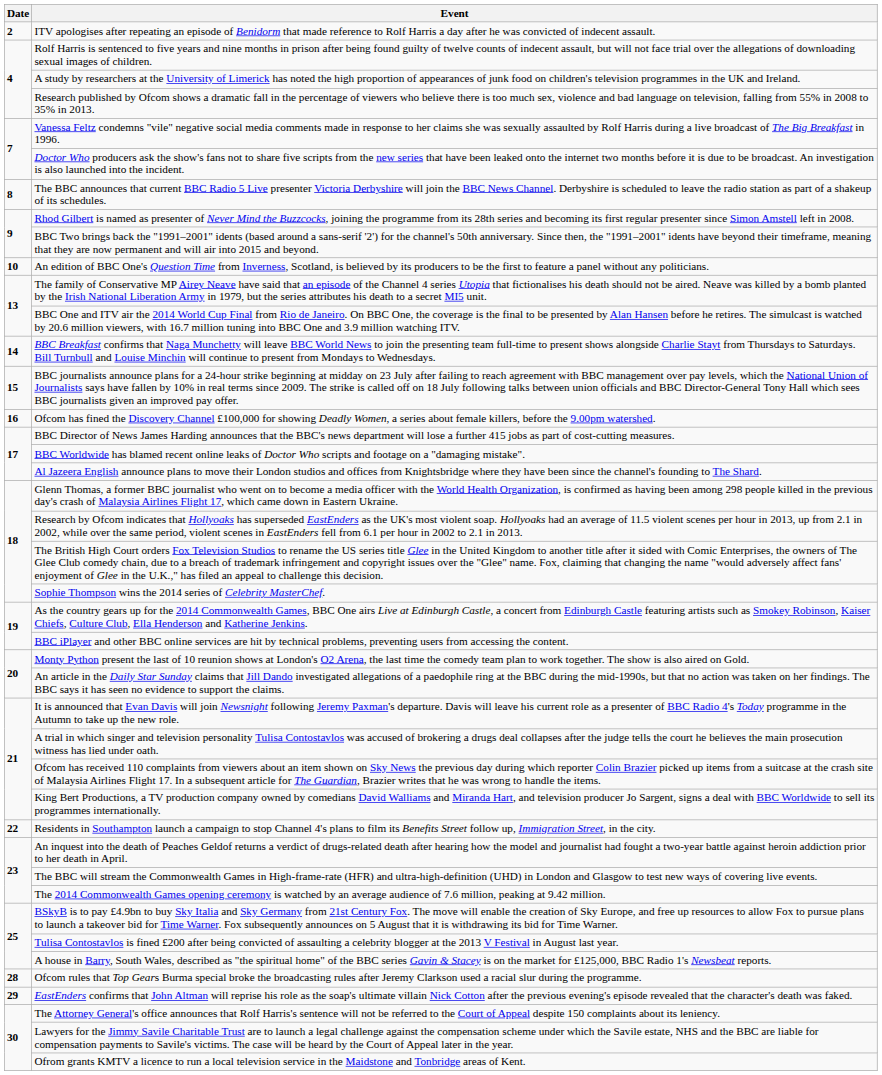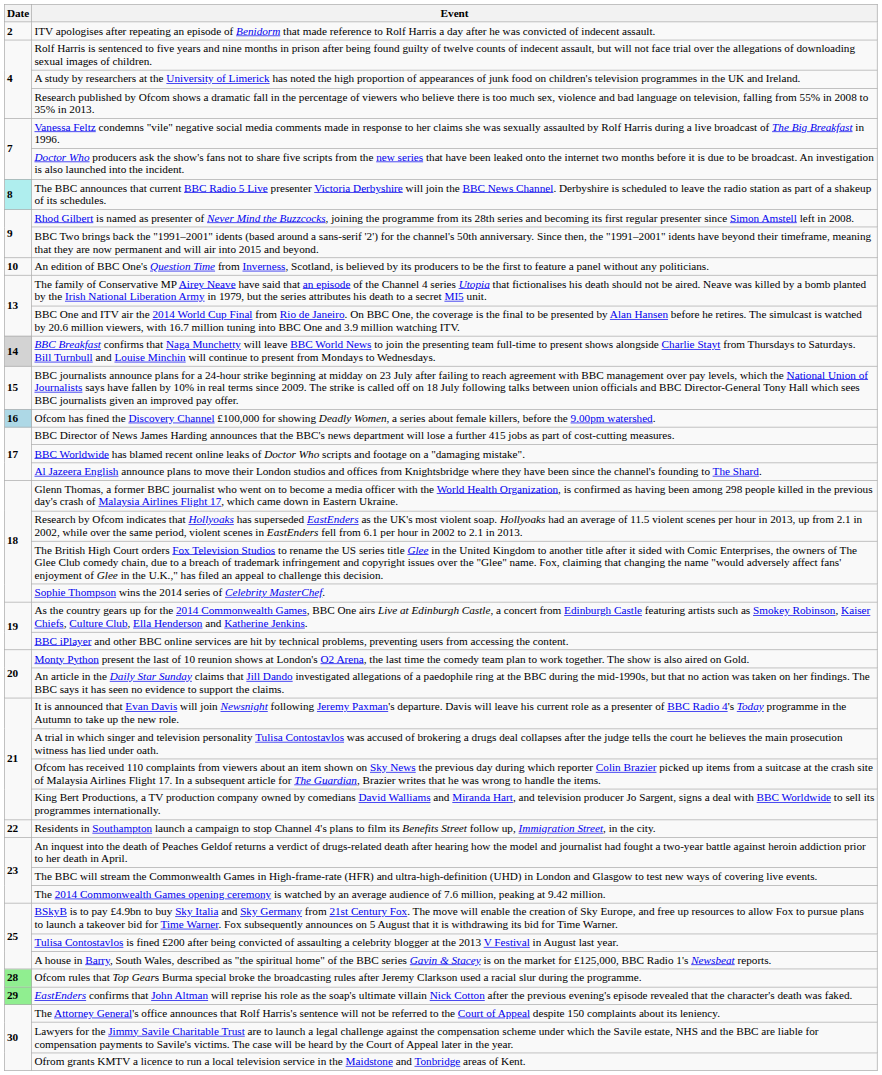(10, 194) no background -> (10, 194) paleturquoise background
(13, 351) no background -> (13, 351) lightgrey background
(13, 418) no background -> (13, 418) lightblue background
(13, 978) no background -> (13, 978) lightgreen background
(13, 995) no background -> (13, 995) lightgreen background
